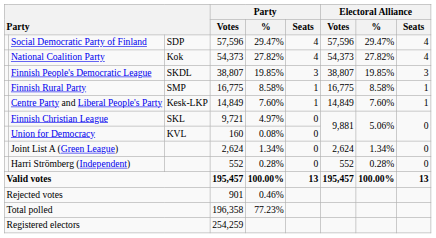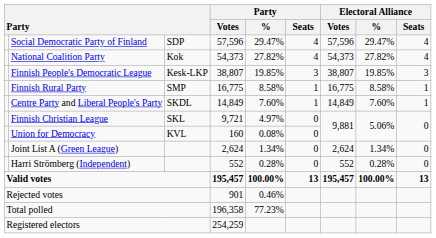(179, 73) SKDL -> (187, 73) Kesk-LKP
(187, 103) Kesk-LKP -> (179, 103) SKDL
